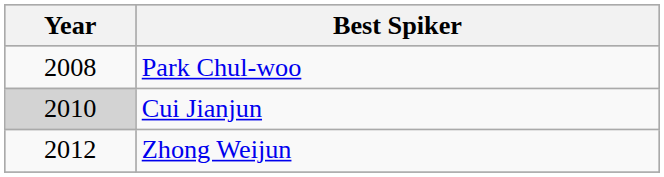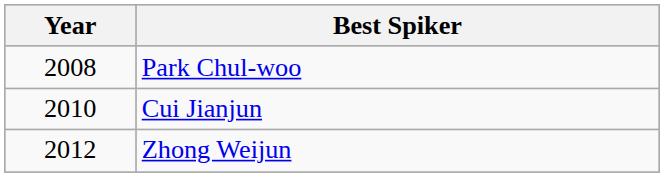(70, 108) lightgrey background -> (70, 108) no background
